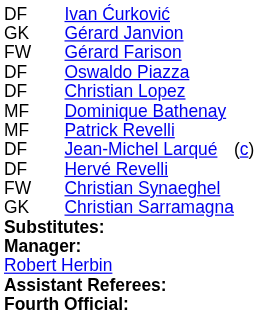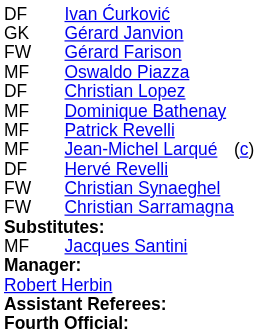(16, 72) DF -> (17, 72) MF
(16, 149) DF -> (17, 149) MF
(17, 207) GK -> (18, 207) FW
+ row: (126, 246)
